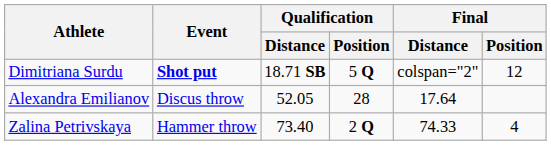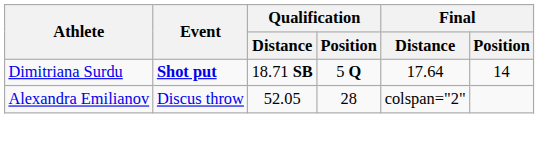(438, 72) colspan="2" -> (425, 72) 17.64
(514, 72) 12 -> (502, 72) 14
(438, 99) 17.64 -> (425, 99) colspan="2"
- row: (70, 126)
